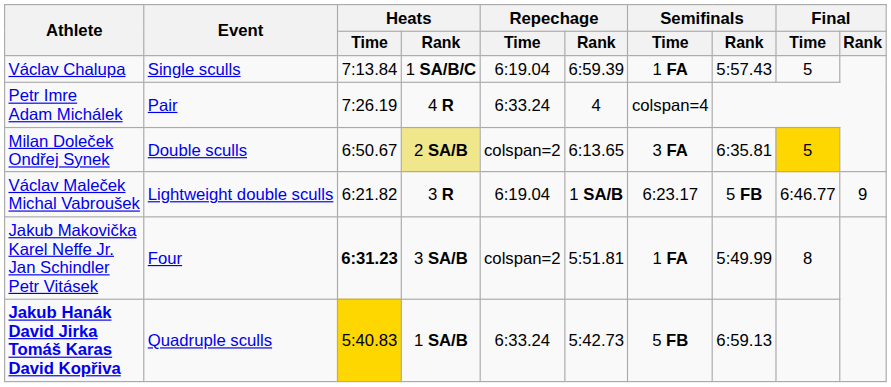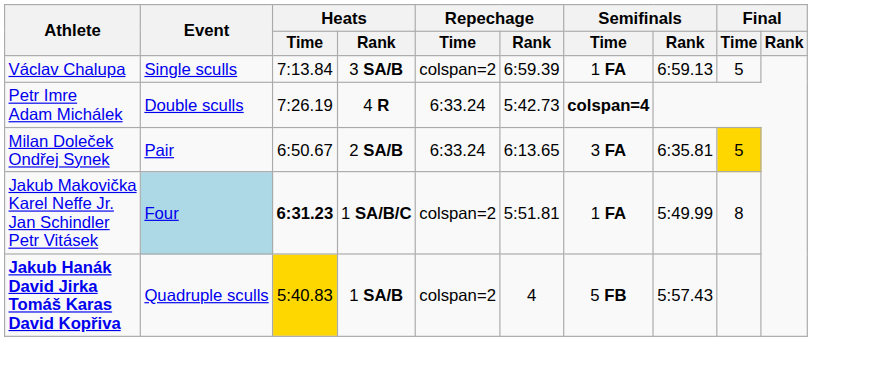(441, 69) 1 SA/B/C -> (376, 69) 3 SA/B
(522, 69) 6:19.04 -> (458, 69) colspan=2
(744, 69) 5:57.43 -> (685, 69) 6:59.13
(163, 105) Pair -> (194, 105) Double sculls
(596, 105) 4 -> (532, 105) 5:42.73
(670, 105) normal -> (608, 105) bold
(197, 150) Double sculls -> (159, 150) Pair
(441, 150) khaki background -> (376, 150) no background
(522, 150) colspan=2 -> (458, 150) 6:33.24
- row: (74, 195)
(165, 259) no background -> (162, 214) lightblue background
(441, 259) 3 SA/B -> (376, 214) 1 SA/B/C
(522, 341) 6:33.24 -> (458, 296) colspan=2
(596, 341) 5:42.73 -> (532, 296) 4
(744, 341) 6:59.13 -> (685, 296) 5:57.43
